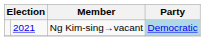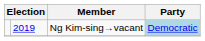(24, 28) 2021 -> (24, 28) 2019
